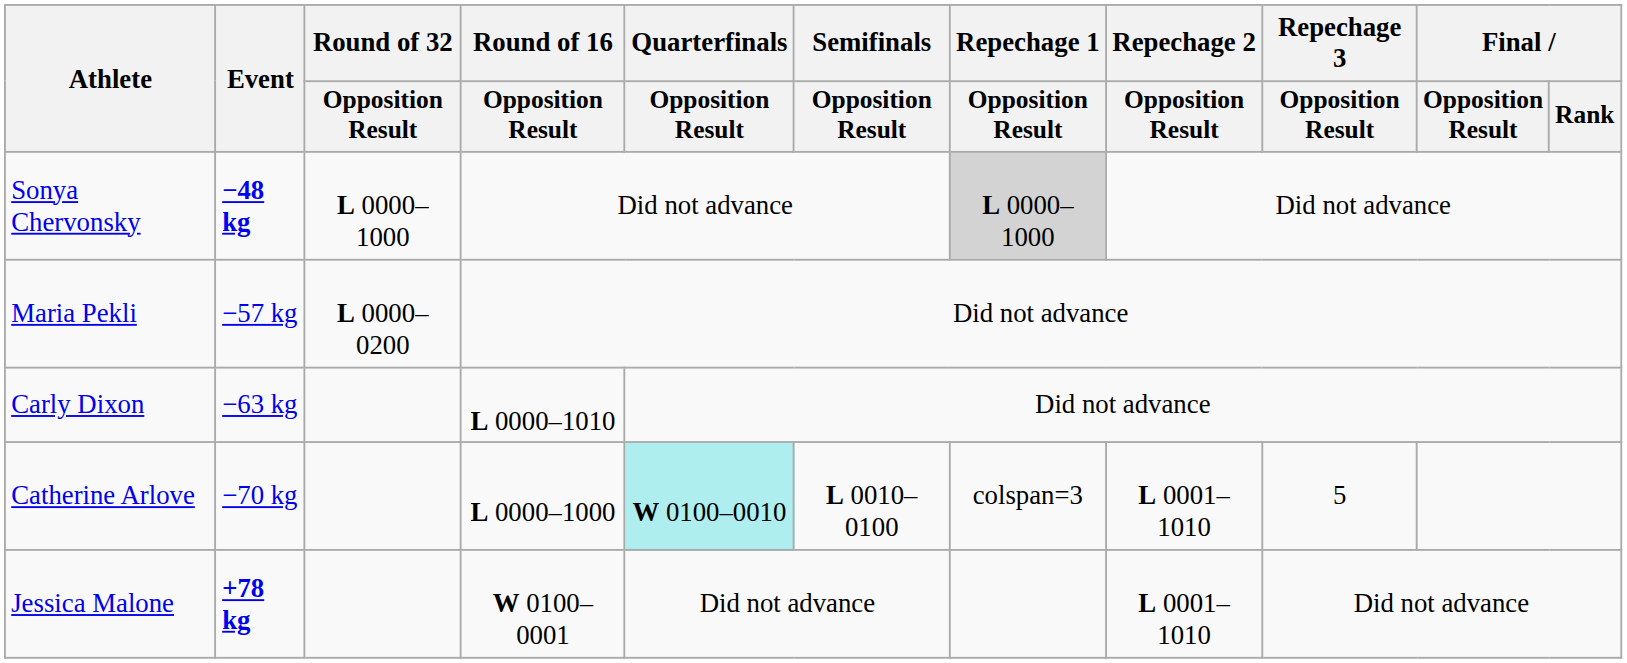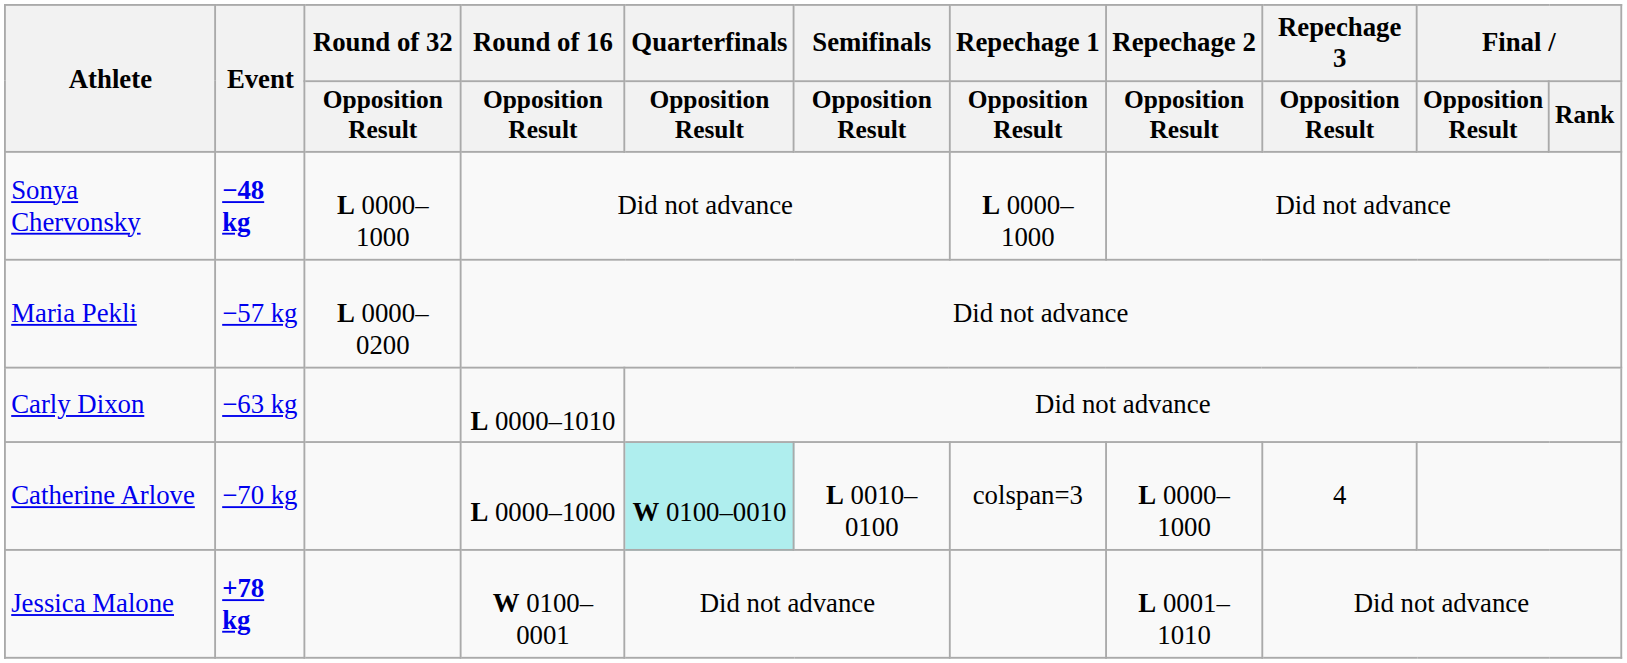(1028, 221) lightgrey background -> (1028, 221) no background
(1184, 512) L 0001–1010 -> (1184, 512) L 0000–1000
(1340, 496) 5 -> (1340, 496) 4
